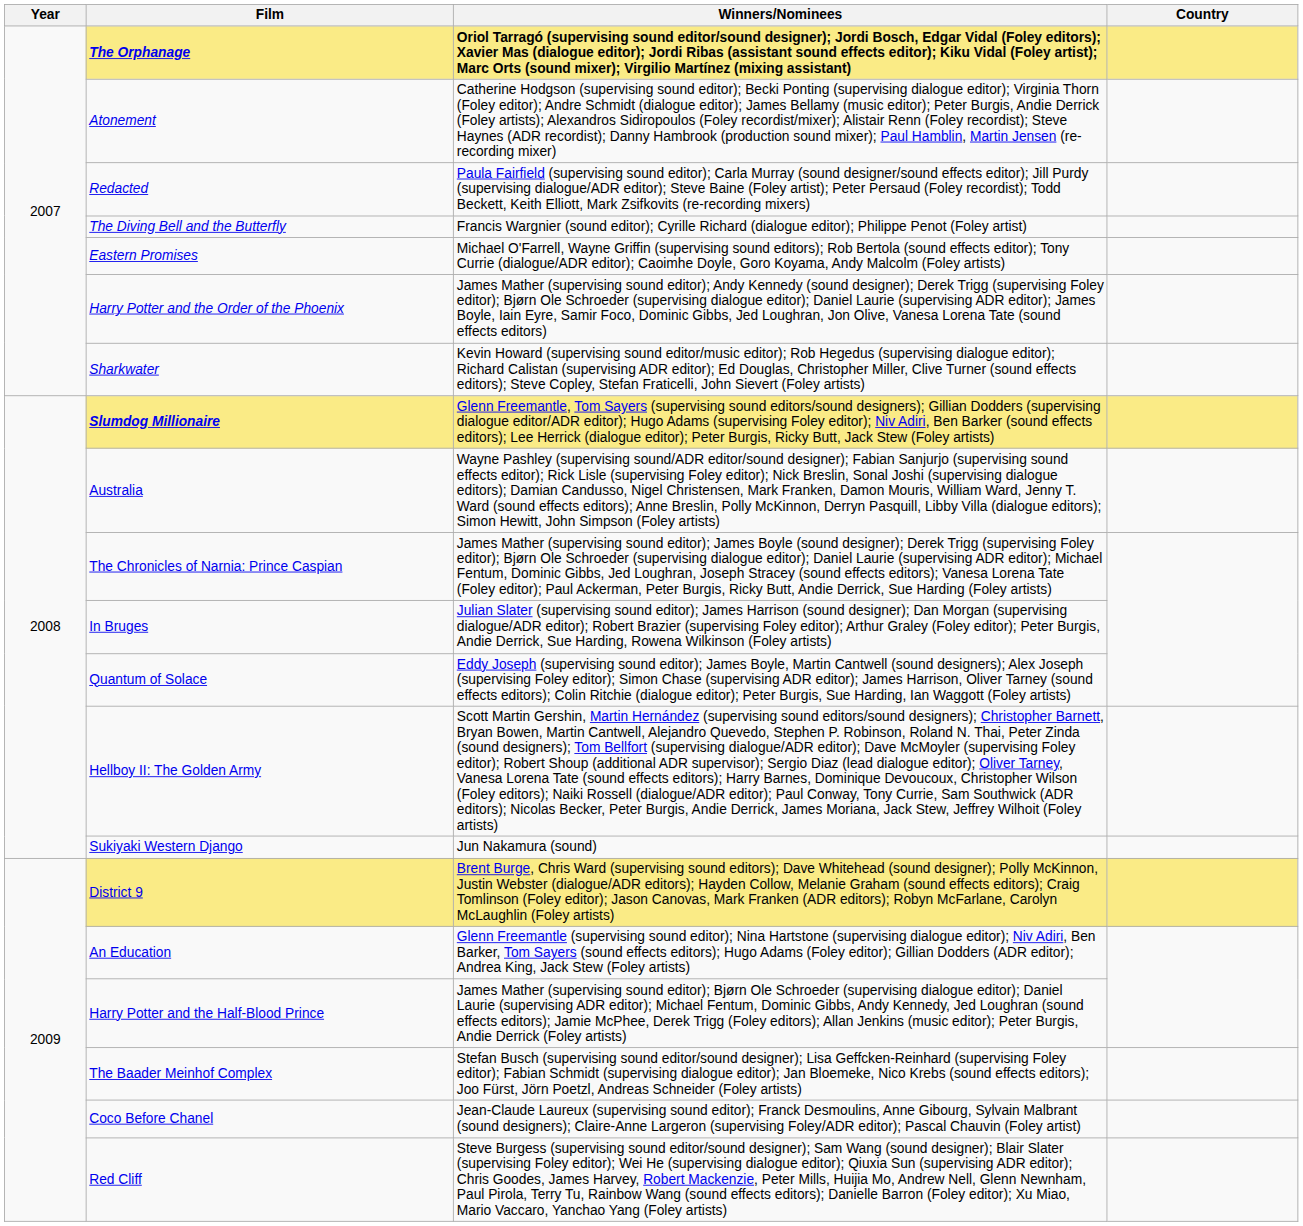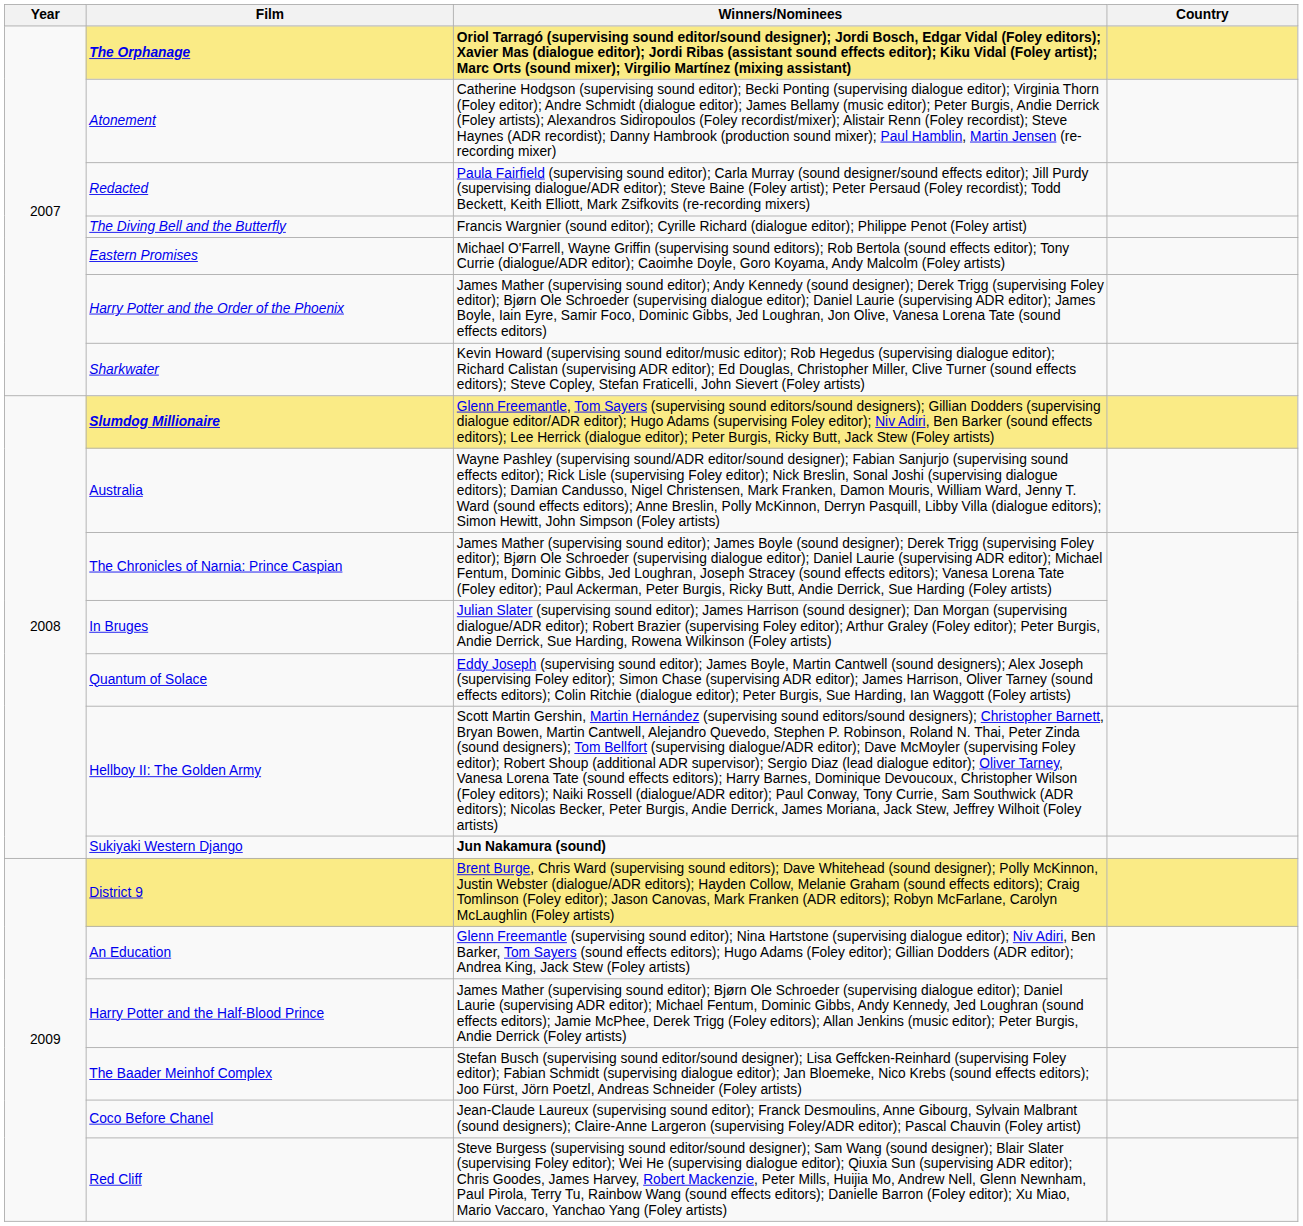(527, 847) normal -> (531, 847) bold
